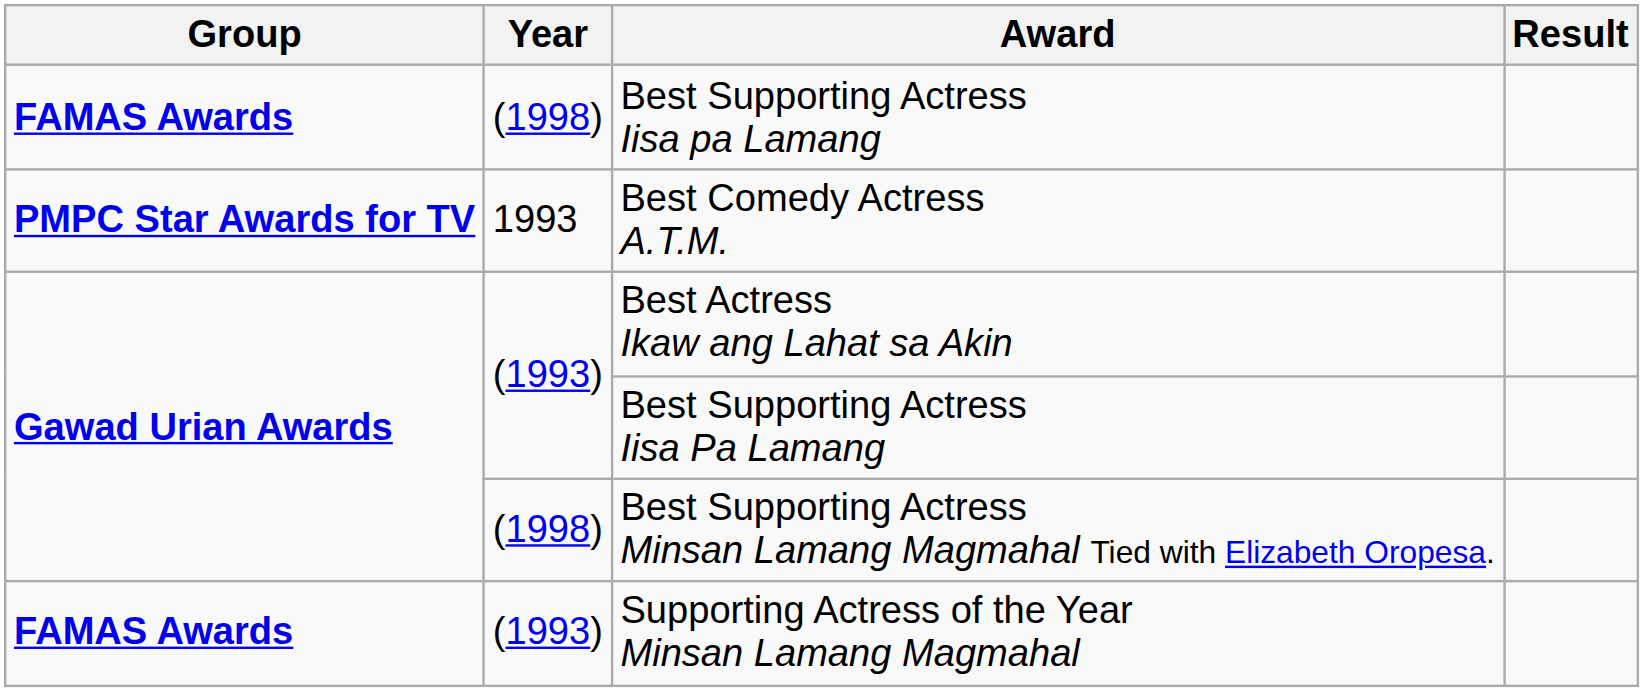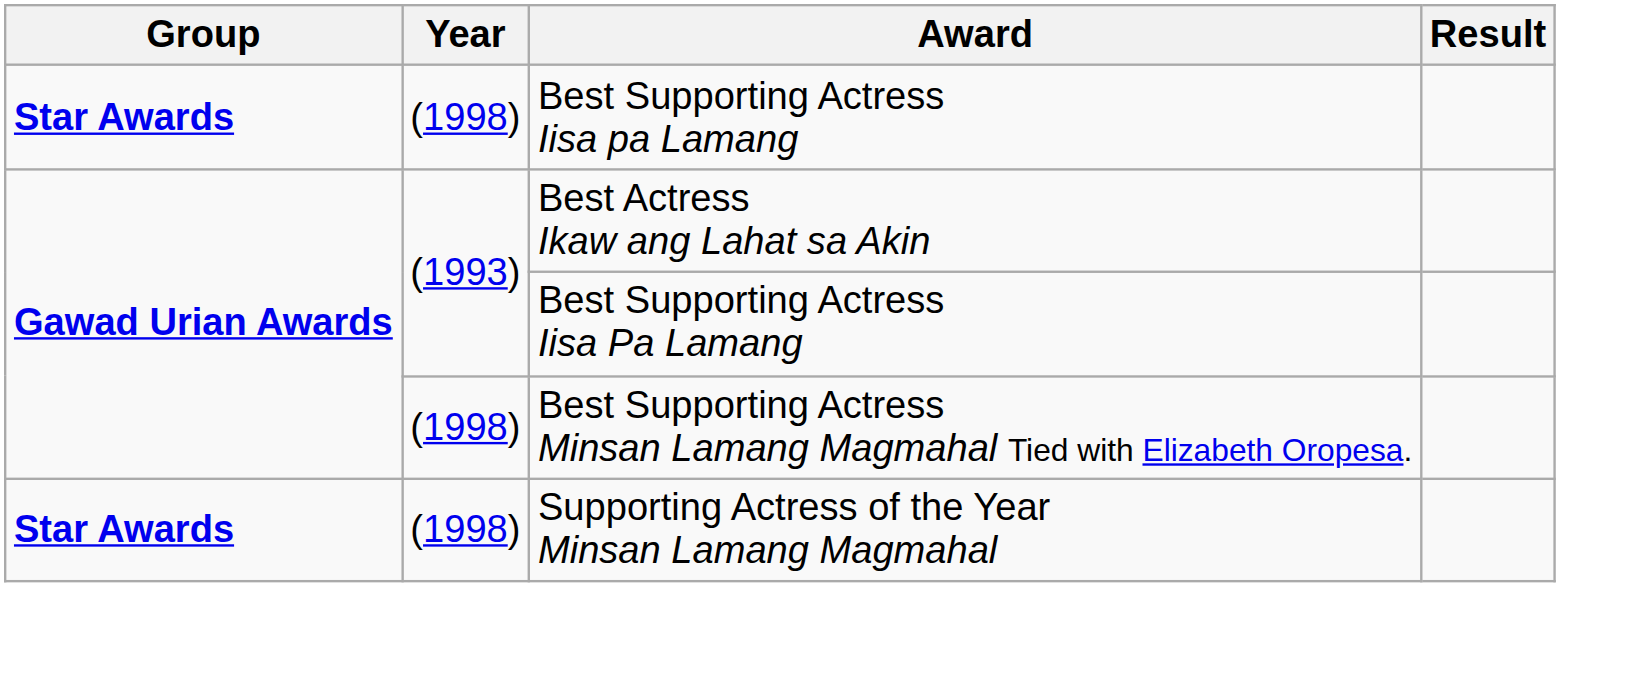(154, 116) FAMAS Awards -> (124, 116) Star Awards
- row: (802, 219)
(154, 632) FAMAS Awards -> (124, 529) Star Awards
(548, 632) (1993) -> (465, 529) (1998)
